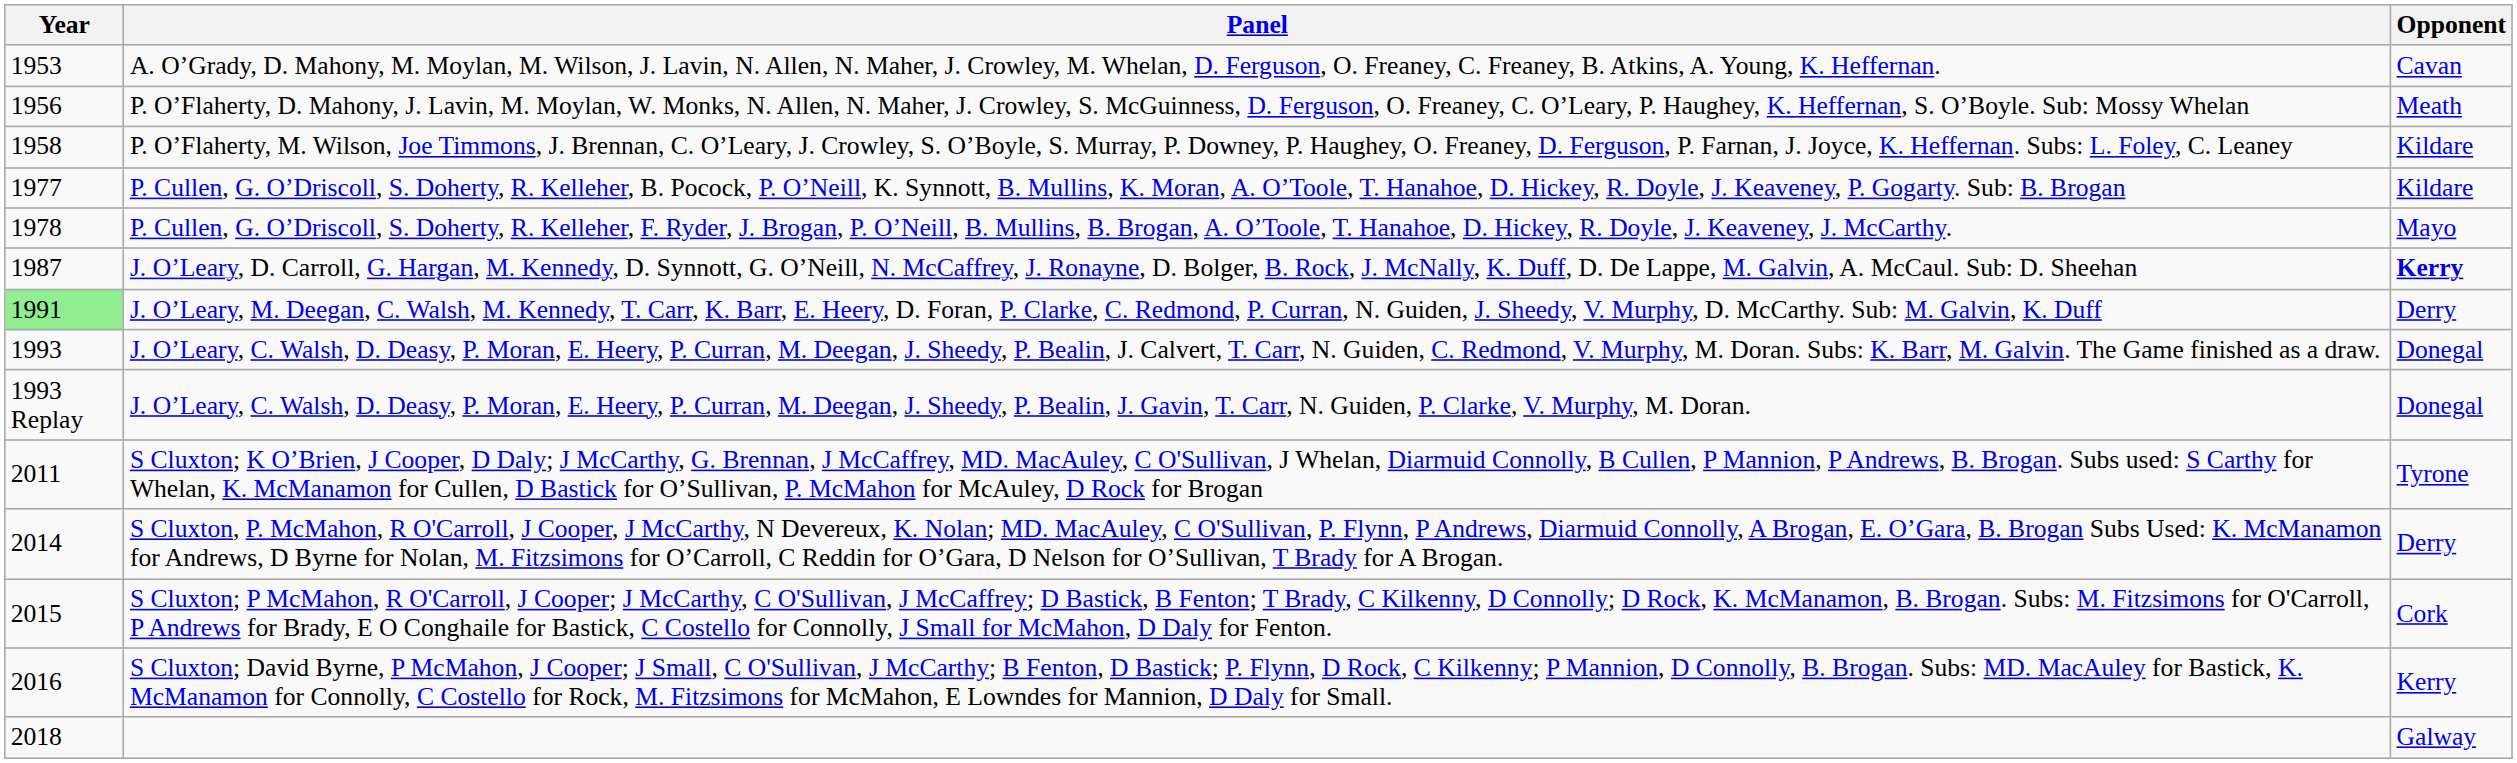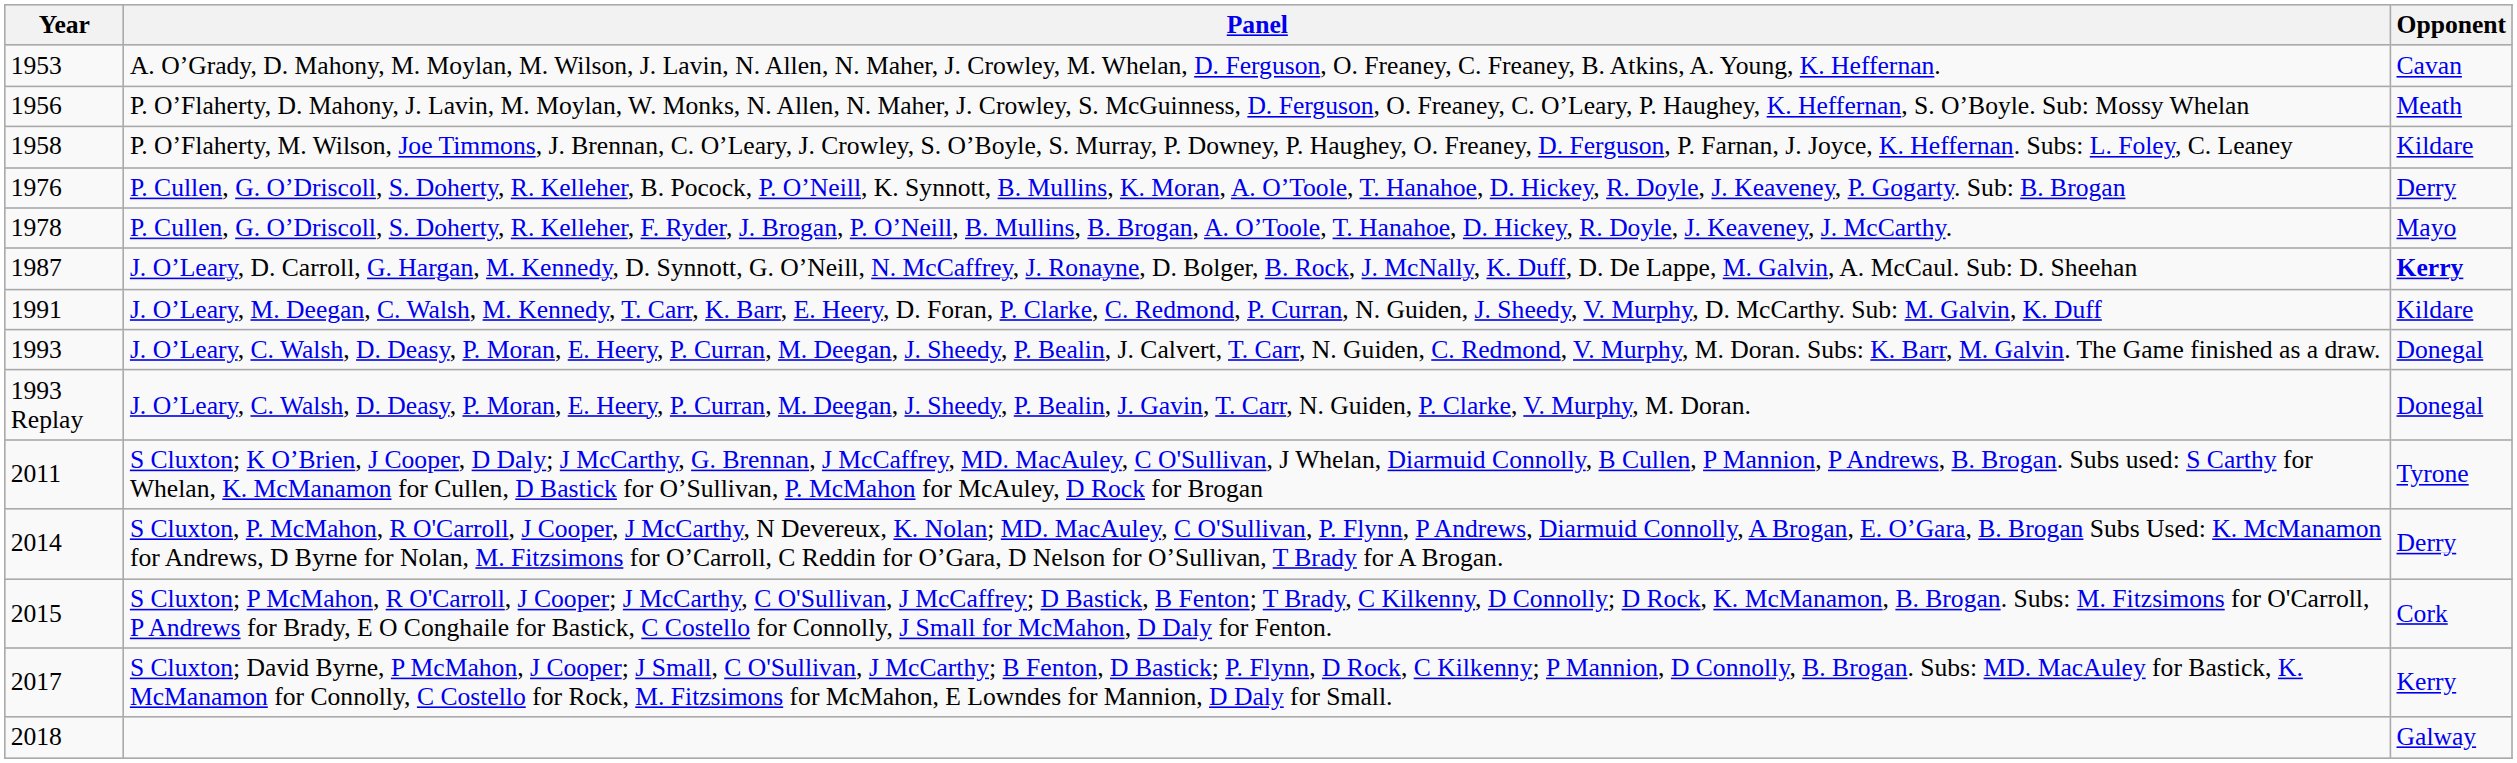(36, 187) 1977 -> (36, 187) 1976
(2435, 187) Kildare -> (2426, 187) Derry
(36, 308) lightgreen background -> (36, 308) no background
(2426, 308) Derry -> (2435, 308) Kildare
(36, 682) 2016 -> (36, 682) 2017
